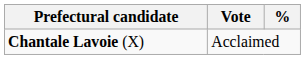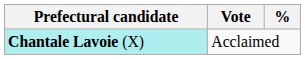(76, 41) no background -> (76, 41) paleturquoise background
